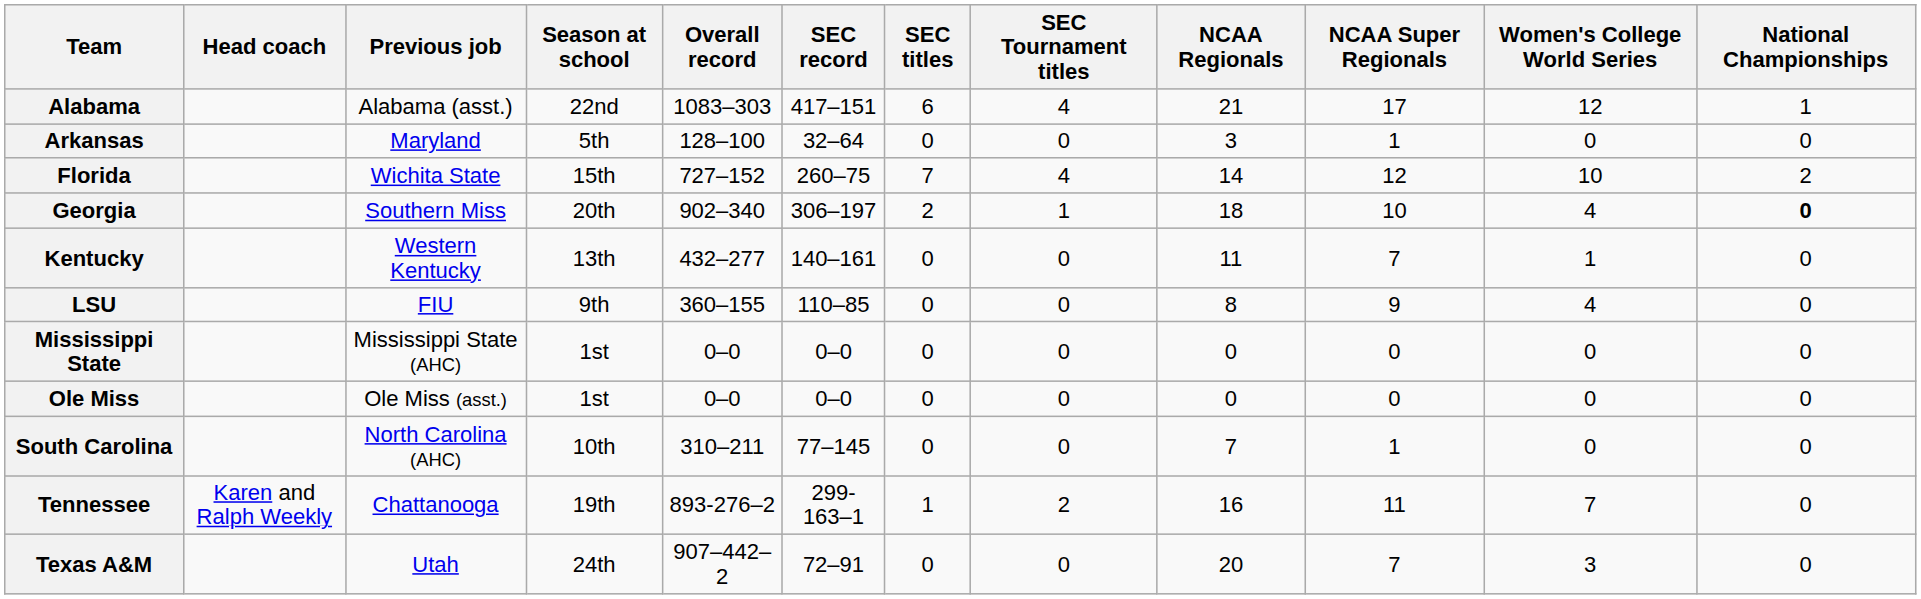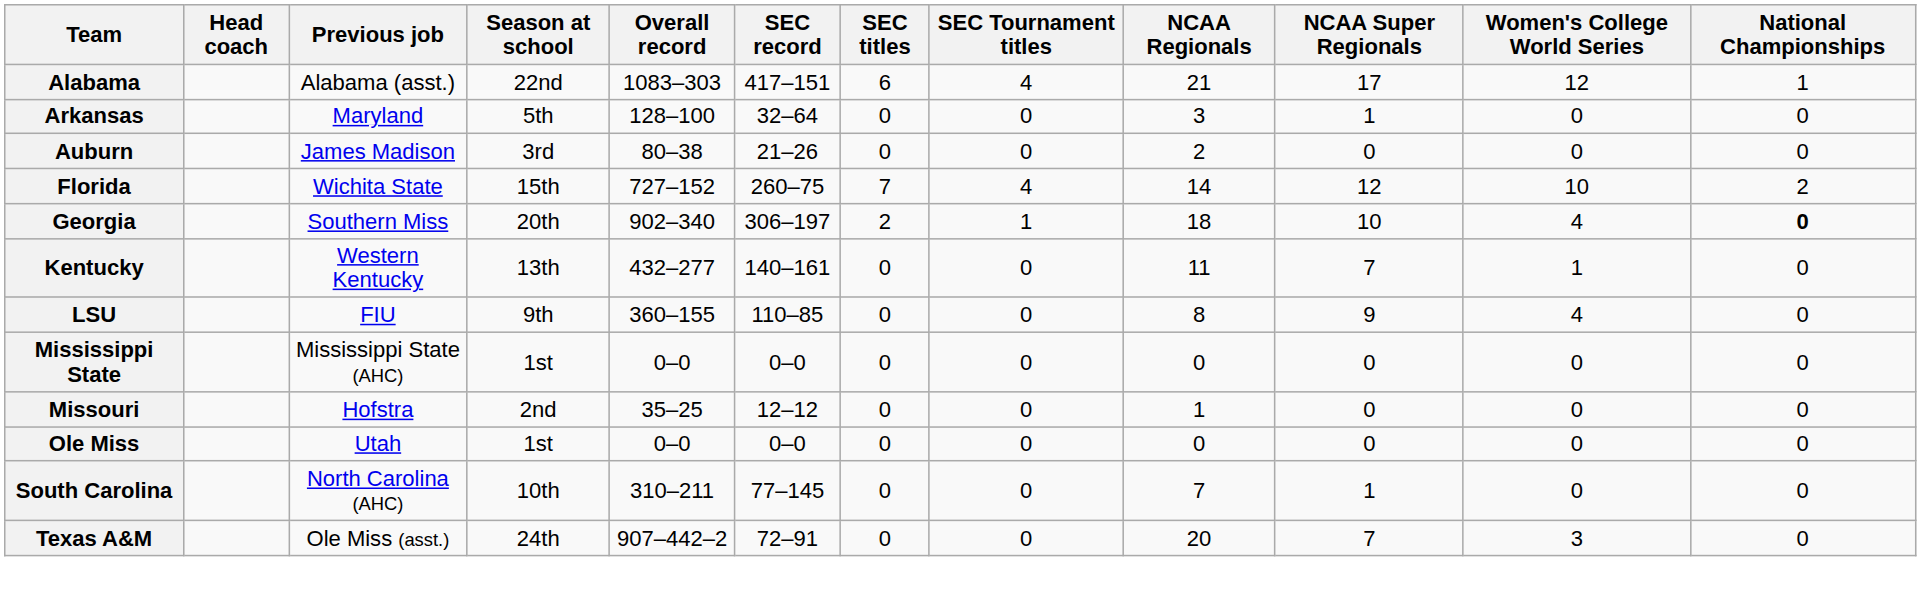+ row: (94, 151)
+ row: (94, 409)
(436, 399) Ole Miss (asst.) -> (378, 444) Utah
- row: (94, 505)
(436, 565) Utah -> (378, 538) Ole Miss (asst.)
